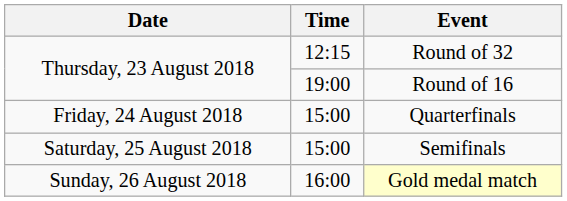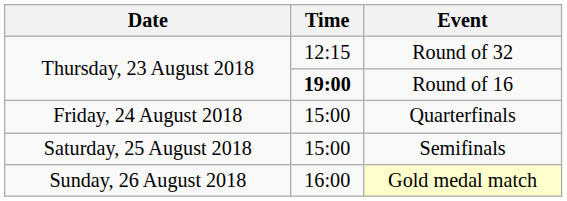(327, 84) normal -> (327, 84) bold
